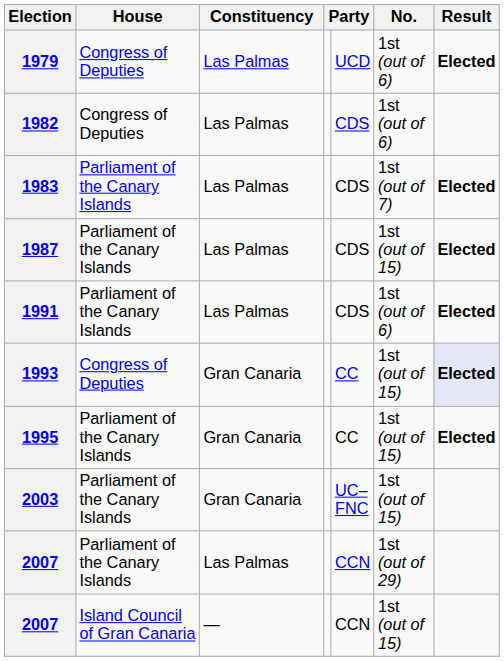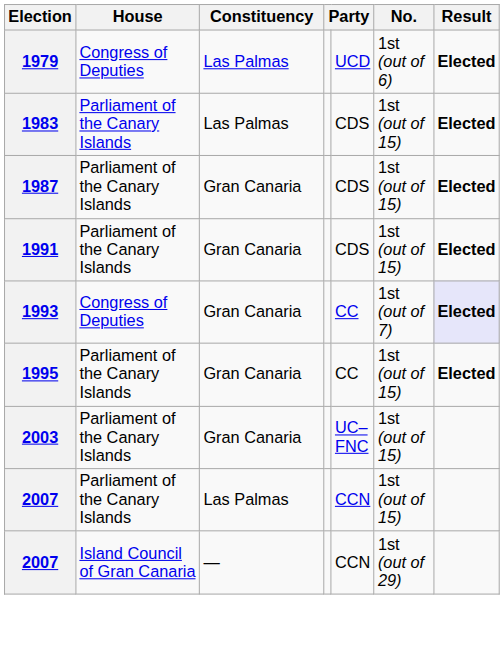- row: (40, 124)
(401, 186) 1st (out of 7) -> (401, 124) 1st (out of 15)
(246, 249) Las Palmas -> (252, 186) Gran Canaria
(246, 312) Las Palmas -> (252, 249) Gran Canaria
(401, 312) 1st (out of 6) -> (401, 249) 1st (out of 15)
(401, 374) 1st (out of 15) -> (401, 312) 1st (out of 7)
(401, 562) 1st (out of 29) -> (401, 499) 1st (out of 15)
(401, 625) 1st (out of 15) -> (401, 562) 1st (out of 29)
